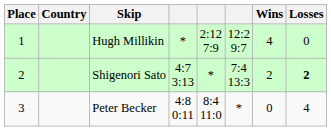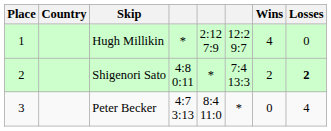(183, 75) 4:7 3:13 -> (183, 75) 4:8 0:11
(183, 108) 4:8 0:11 -> (183, 108) 4:7 3:13
